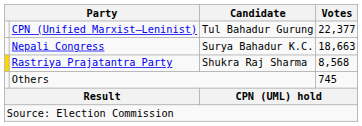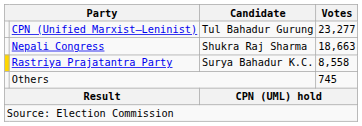(337, 30) 22,377 -> (337, 30) 23,277
(258, 46) Surya Bahadur K.C. -> (255, 46) Shukra Raj Sharma
(255, 63) Shukra Raj Sharma -> (258, 63) Surya Bahadur K.C.
(334, 63) 8,568 -> (334, 63) 8,558
